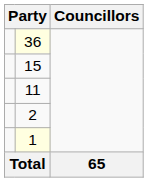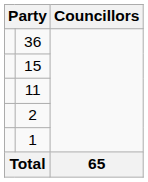(33, 41) lightyellow background -> (33, 41) no background
(33, 139) lightyellow background -> (33, 139) no background
